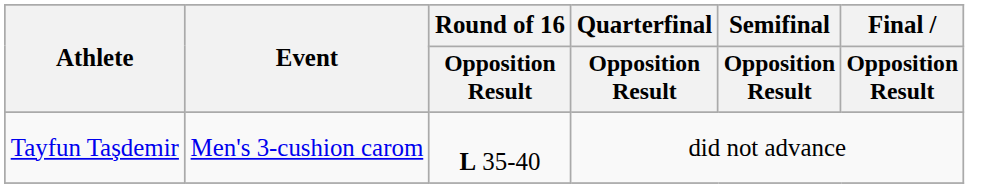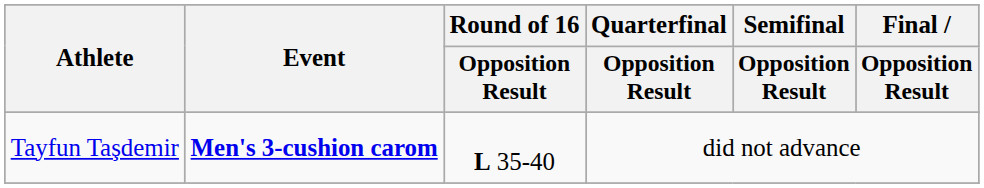(307, 147) normal -> (314, 147) bold
